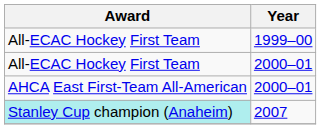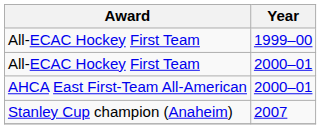(120, 111) paleturquoise background -> (120, 111) no background
